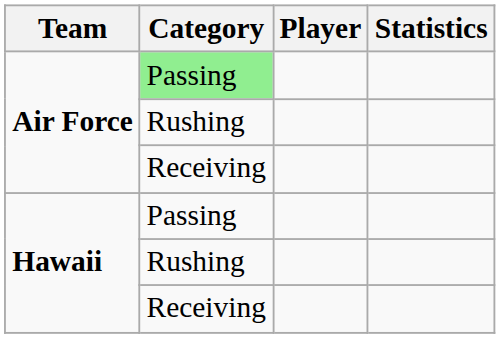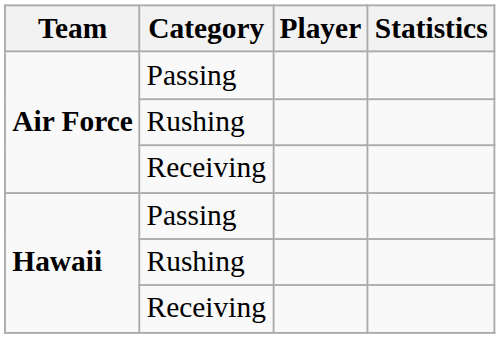(192, 74) lightgreen background -> (192, 74) no background
